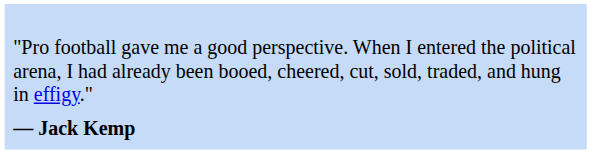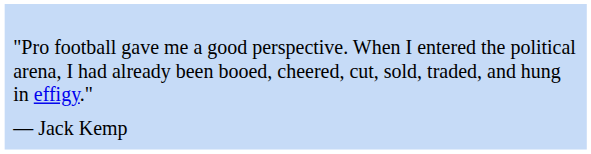(74, 128) bold -> (70, 128) normal
